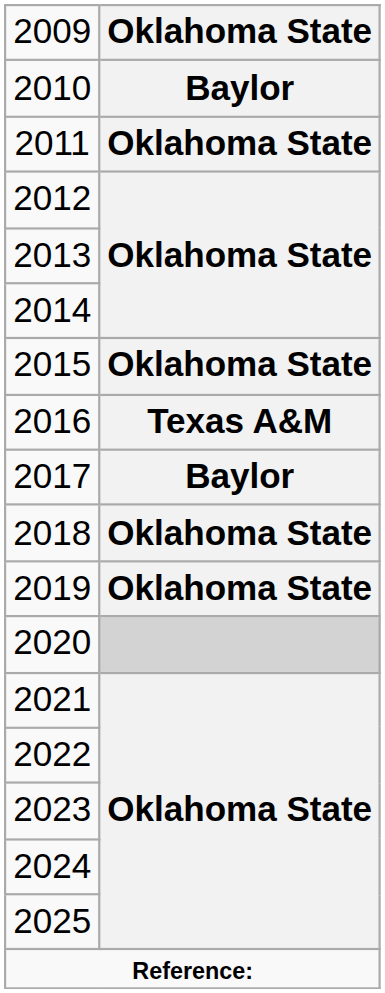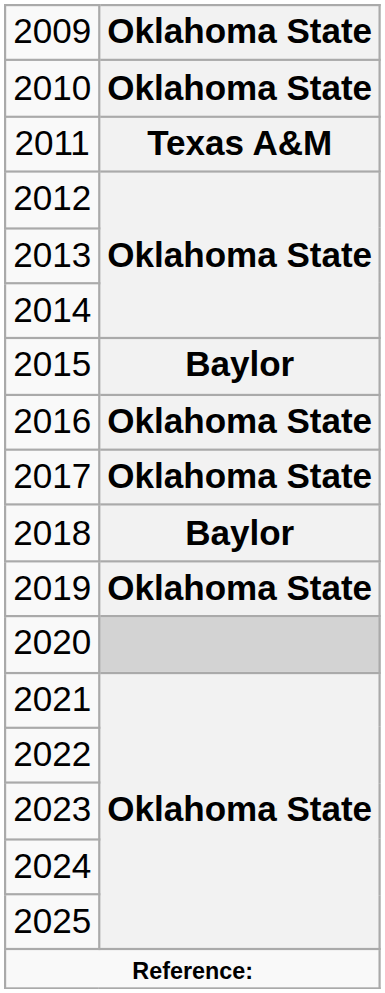(240, 87) Baylor -> (240, 87) Oklahoma State
(240, 143) Oklahoma State -> (240, 143) Texas A&M
(240, 365) Oklahoma State -> (240, 365) Baylor
(240, 421) Texas A&M -> (240, 421) Oklahoma State
(240, 476) Baylor -> (240, 476) Oklahoma State
(240, 532) Oklahoma State -> (240, 532) Baylor
